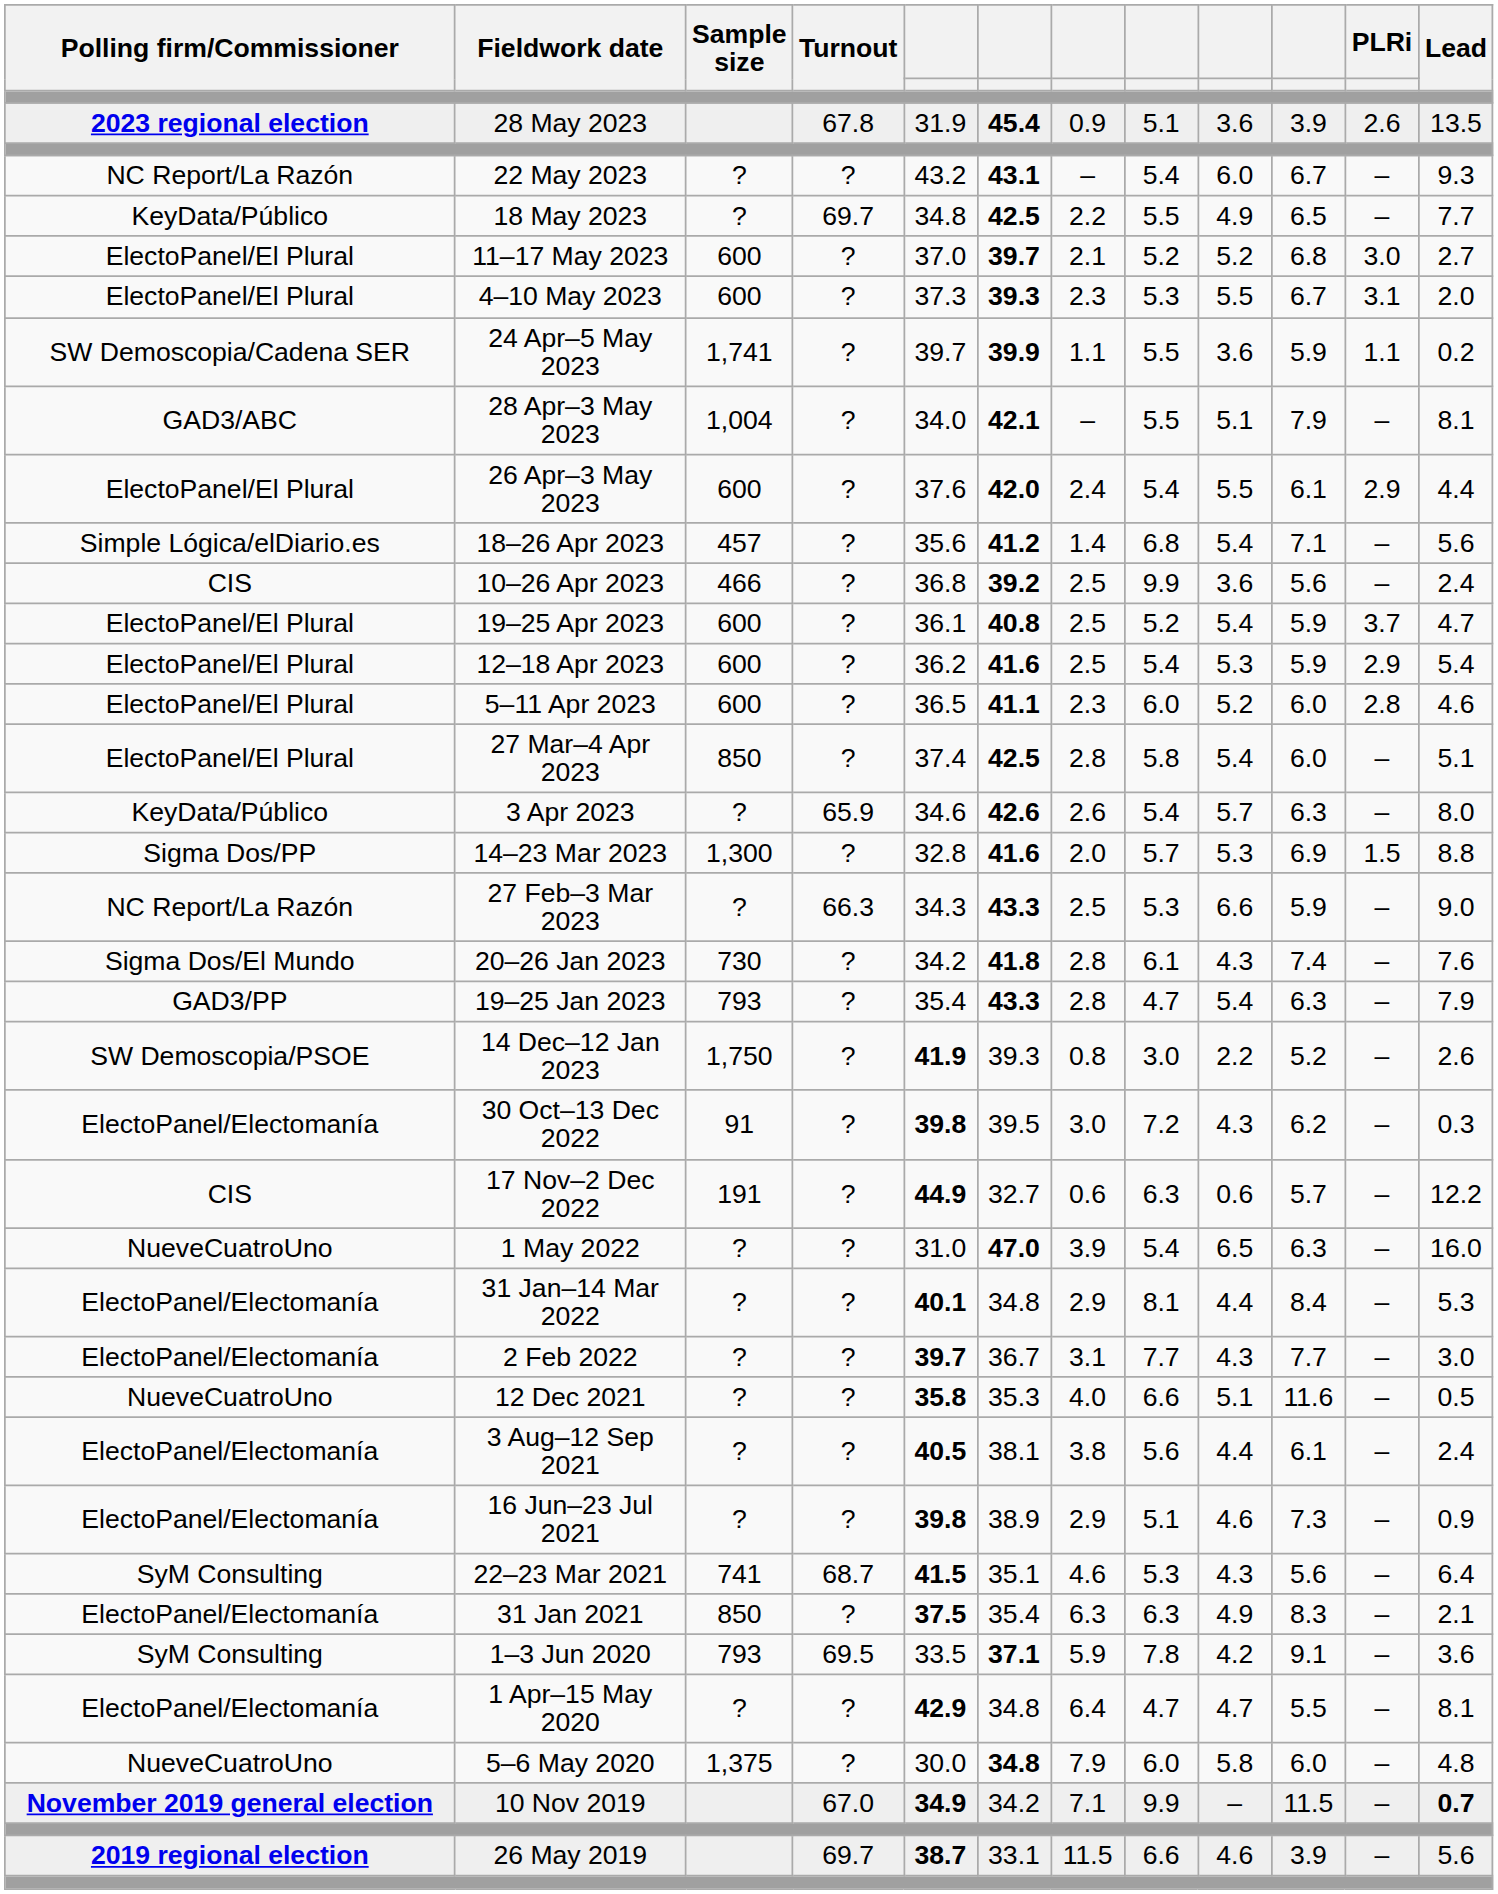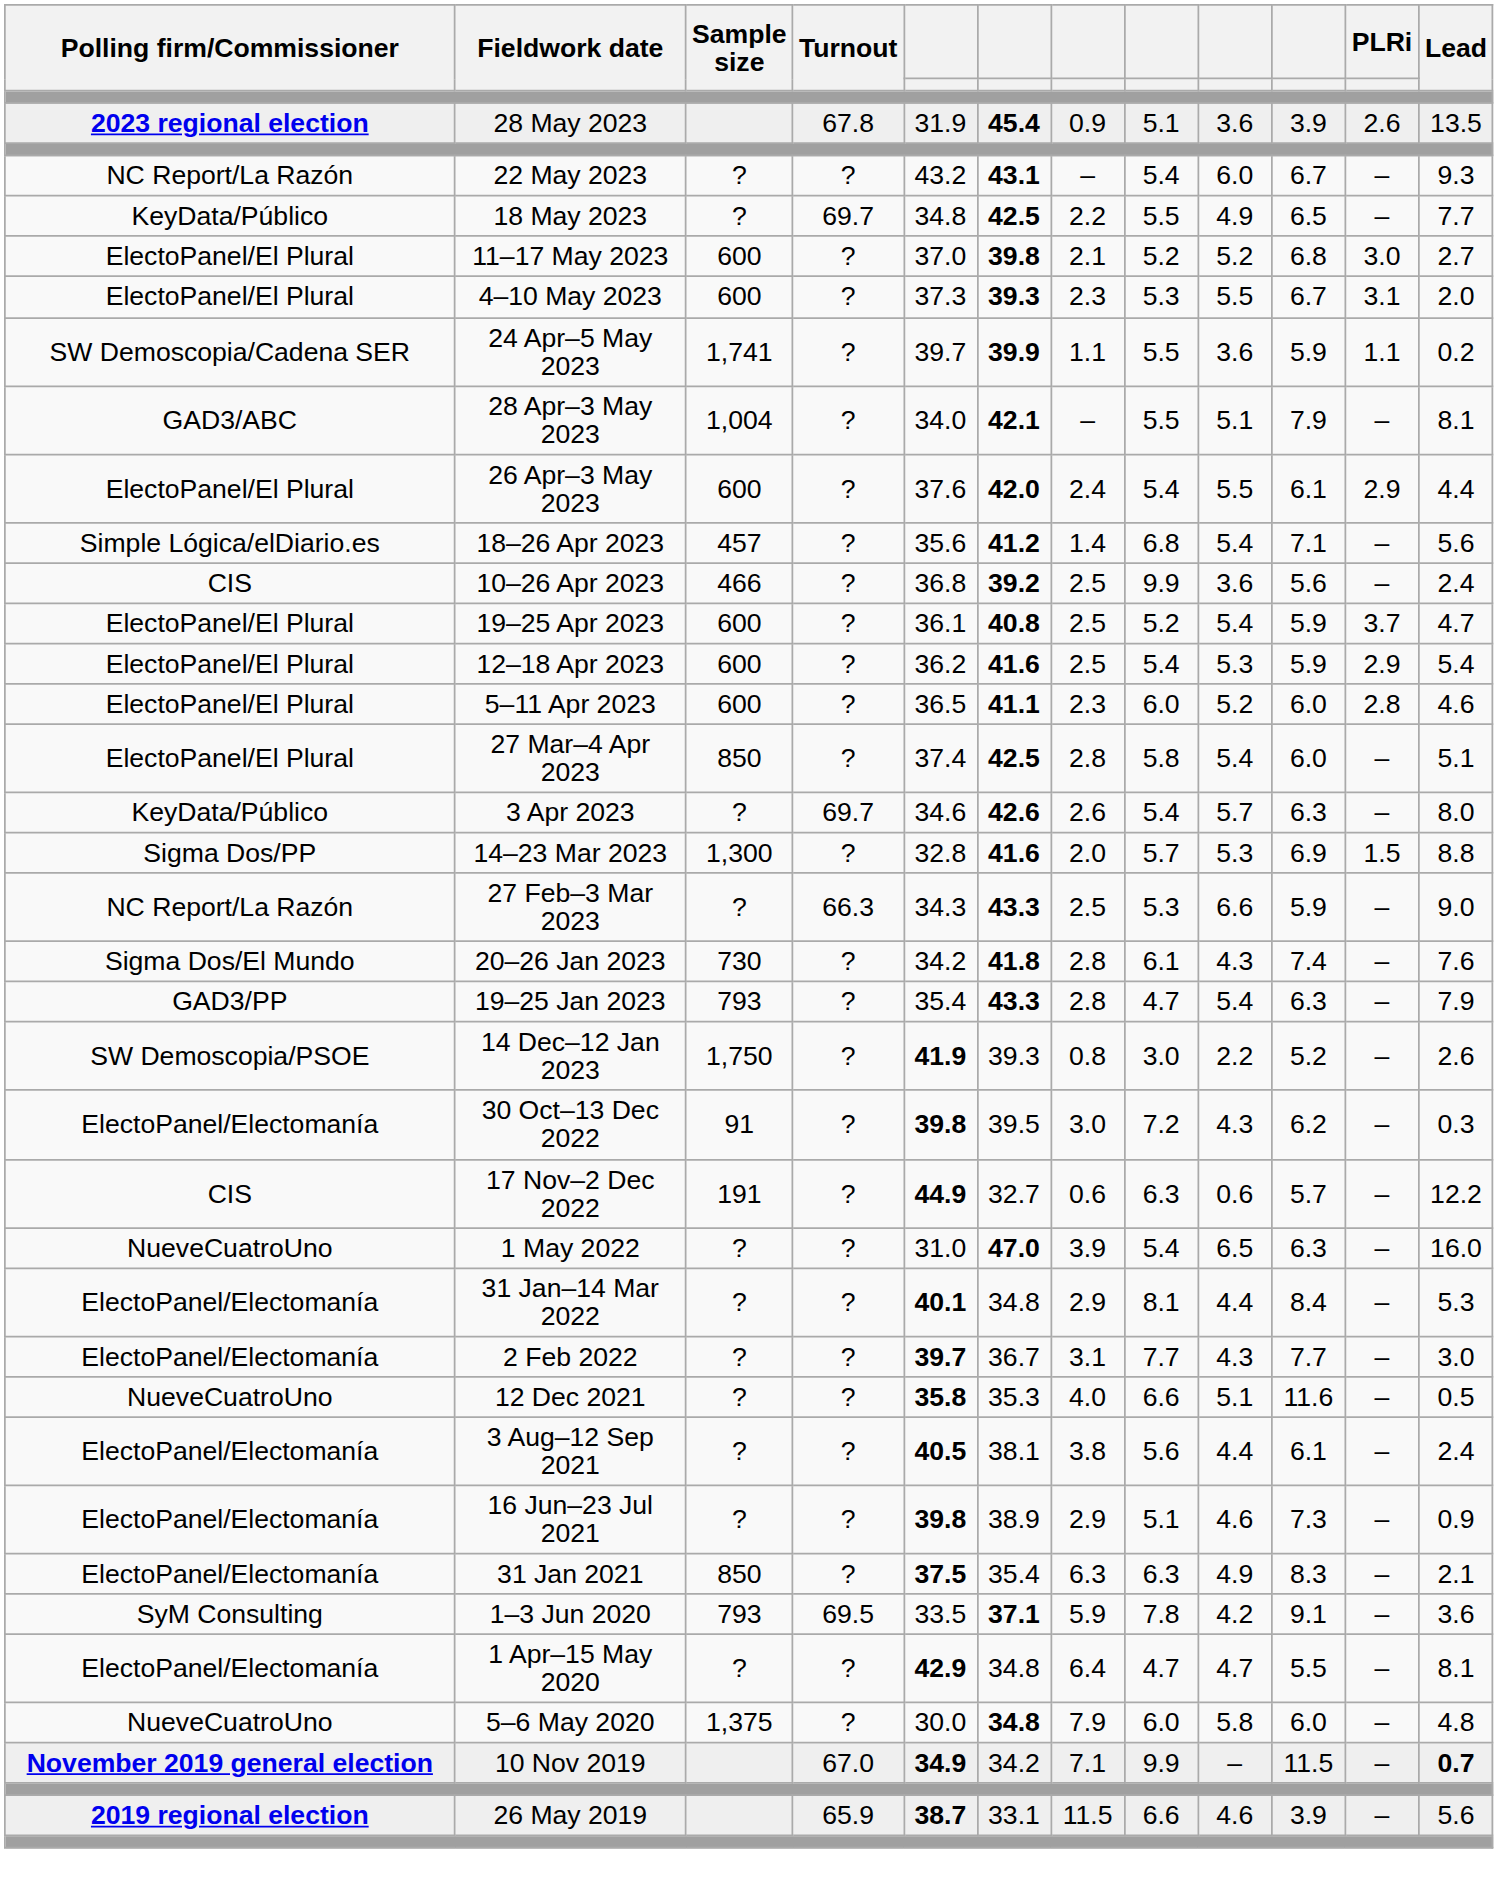(1014, 256) 39.7 -> (1014, 256) 39.8
(848, 812) 65.9 -> (848, 812) 69.7
- row: (230, 1573)
(848, 1856) 69.7 -> (848, 1815) 65.9
